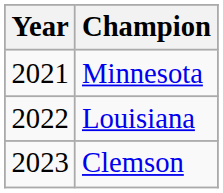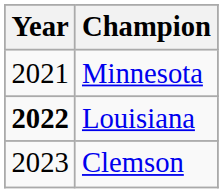(40, 118) normal -> (40, 118) bold
